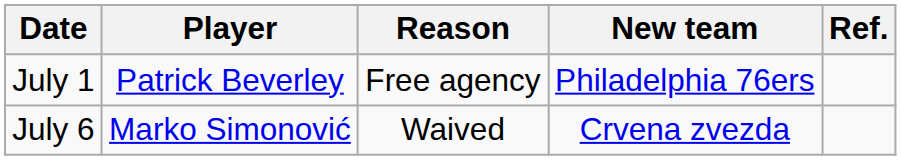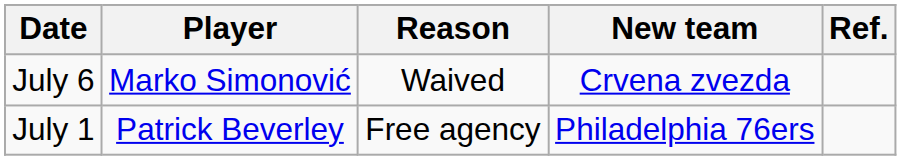rows swapped: (53, 79) <-> (53, 129)
